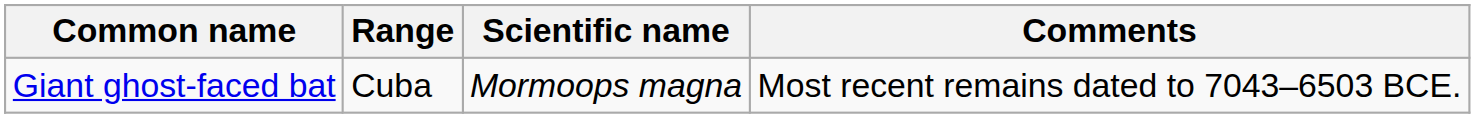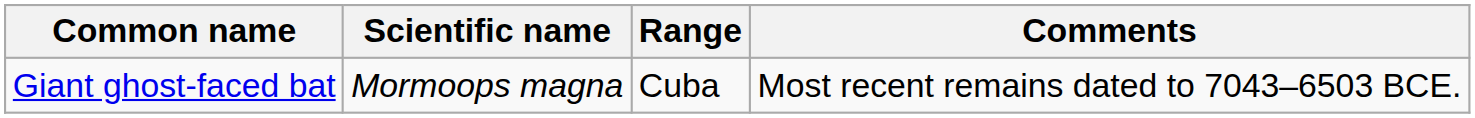columns swapped: (606, 31) <-> (403, 31)
